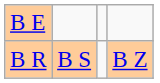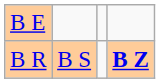(130, 59) normal -> (131, 59) bold
